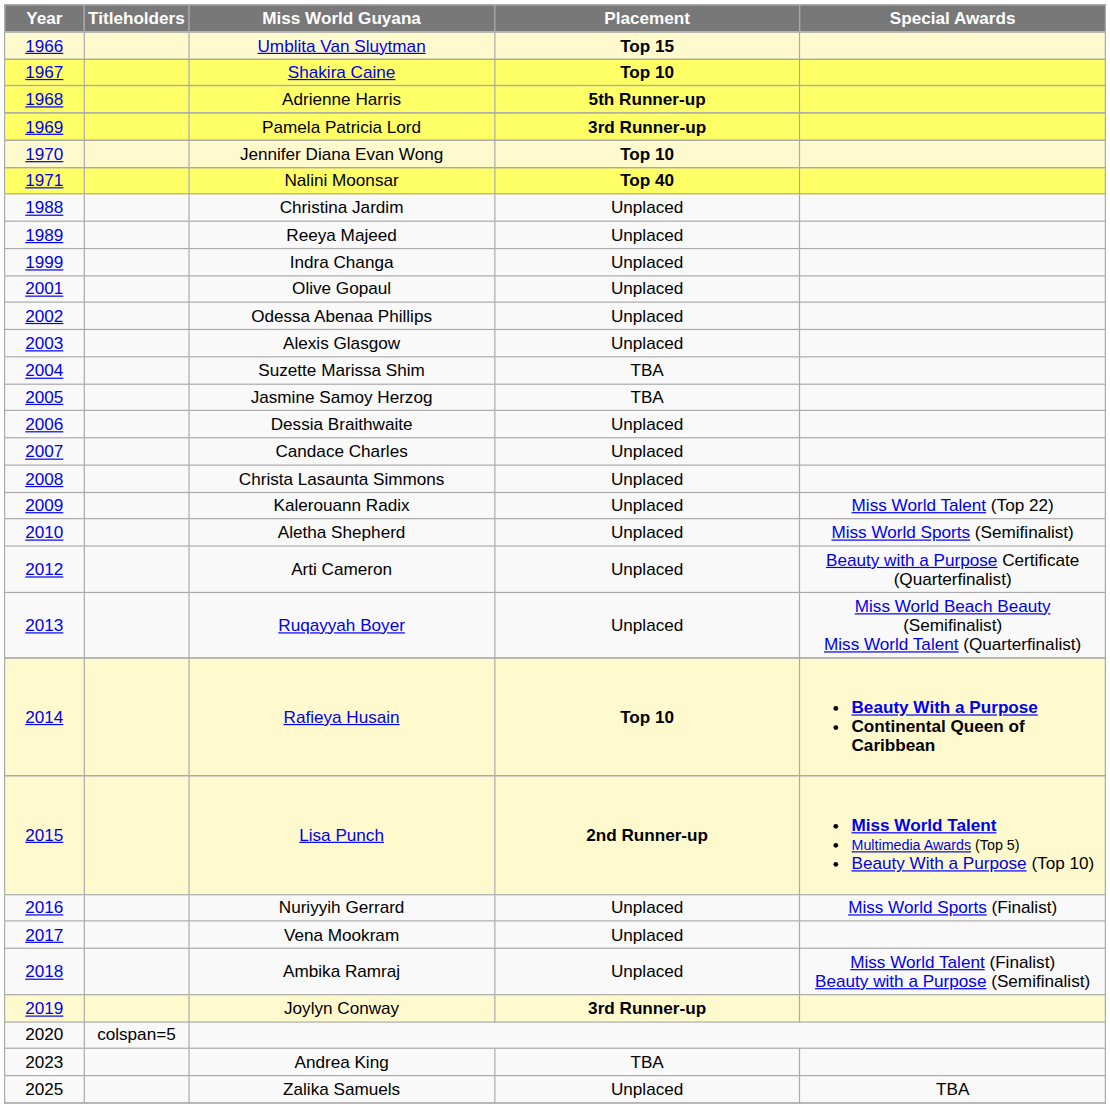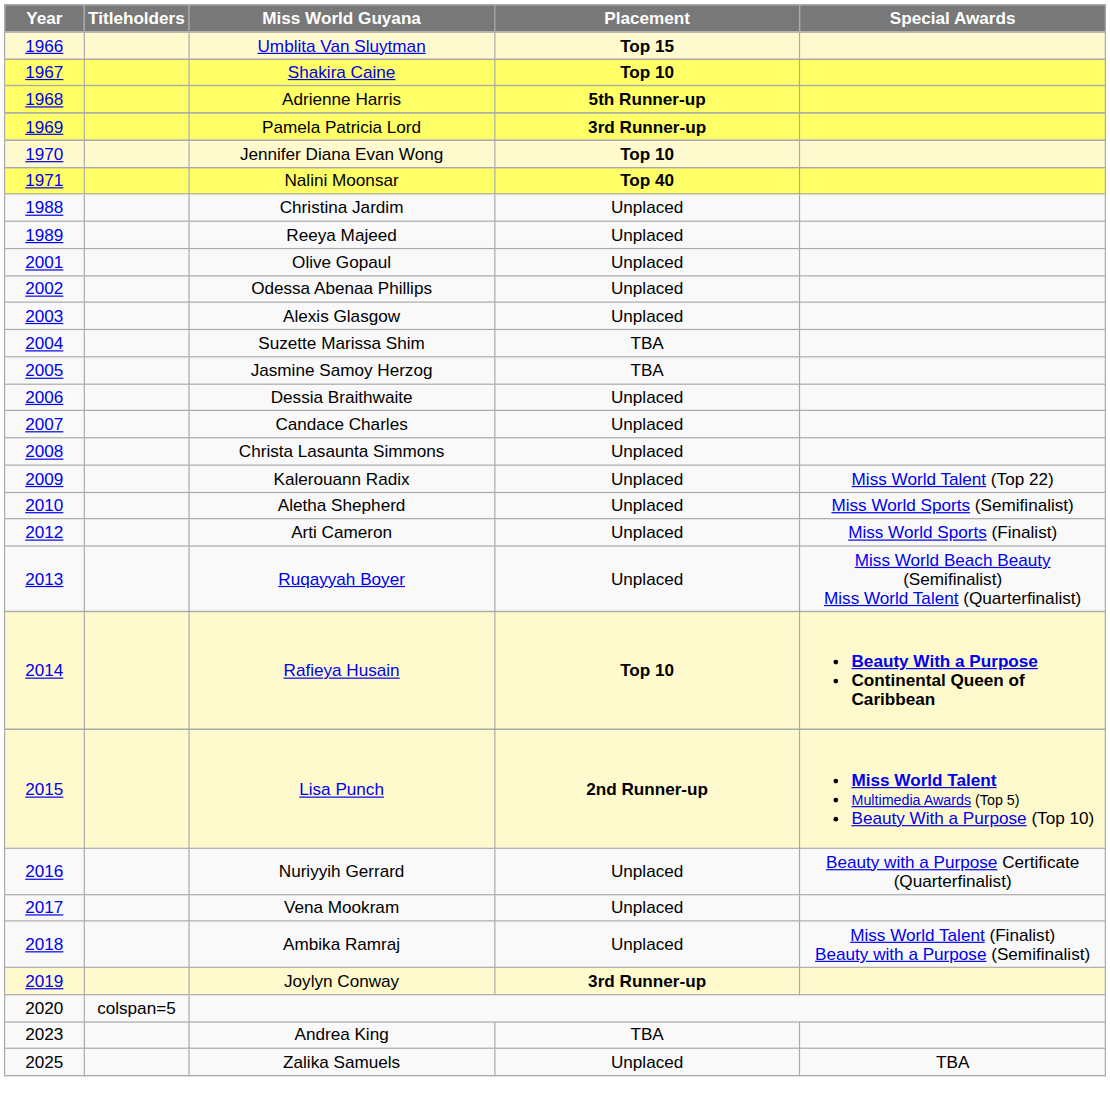- row: (44, 262)
(953, 569) Beauty with a Purpose Certificate (Quarterfinalist) -> (953, 533) Miss World Sports (Finalist)
(953, 908) Miss World Sports (Finalist) -> (953, 872) Beauty with a Purpose Certificate (Quarterfinalist)
